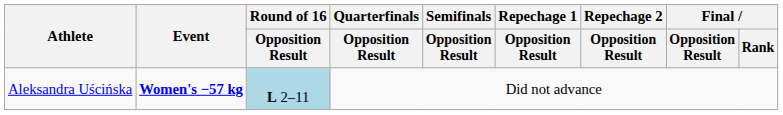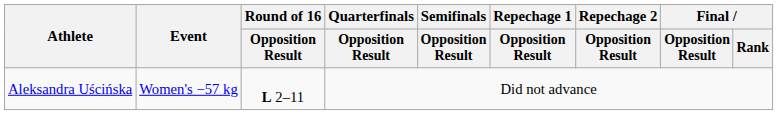(191, 89) bold -> (188, 89) normal
(288, 97) lightblue background -> (283, 97) no background
